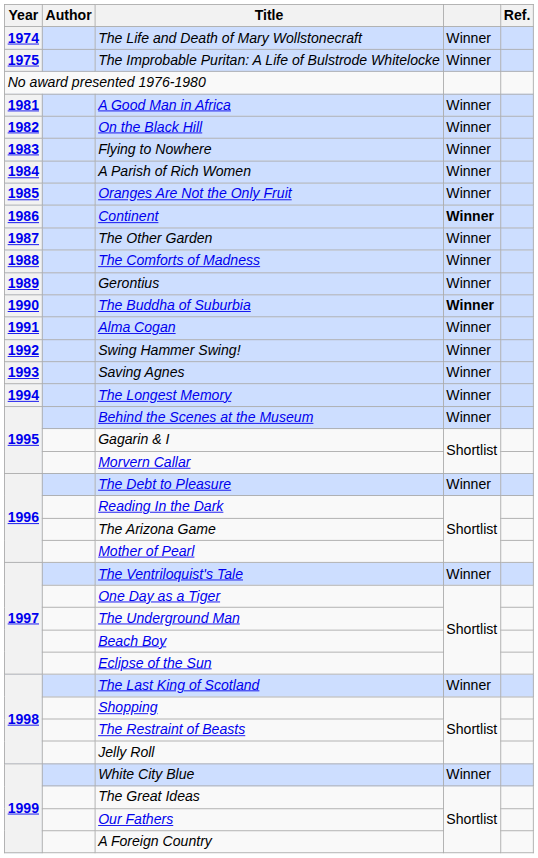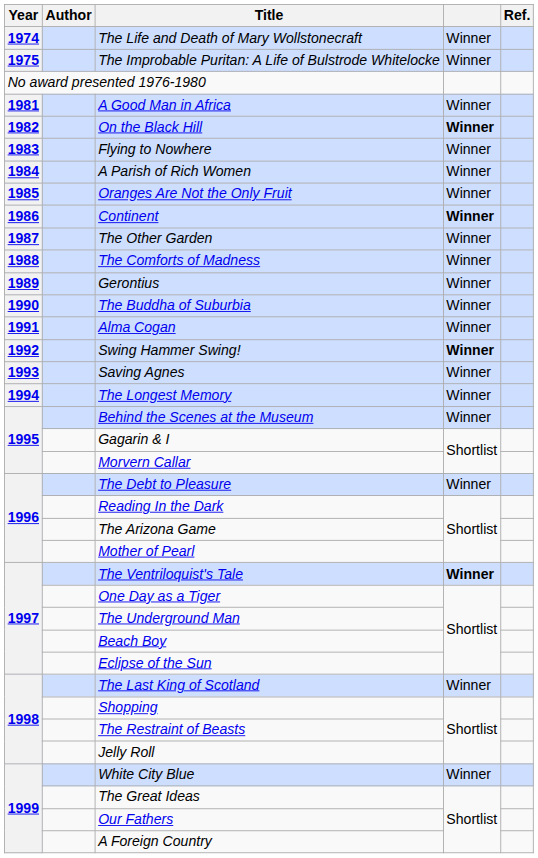(469, 127) normal -> (470, 127) bold
(470, 305) bold -> (469, 305) normal
(469, 350) normal -> (470, 350) bold
(469, 573) normal -> (470, 573) bold
